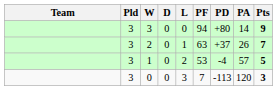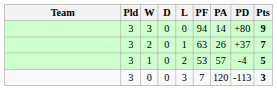columns swapped: (244, 12) <-> (222, 12)
